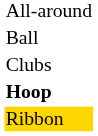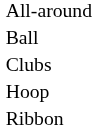(29, 91) bold -> (28, 91) normal
(35, 118) gold background -> (35, 118) no background
